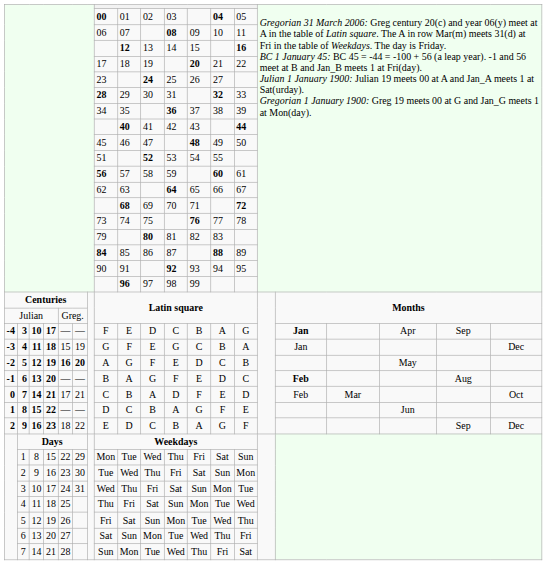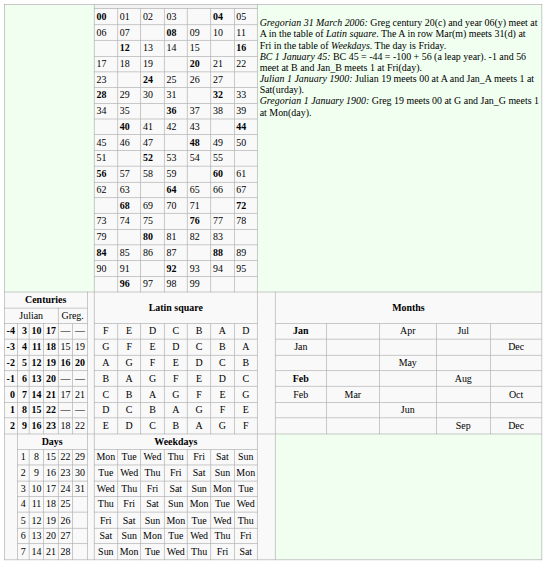(246, 331) G -> (246, 331) D
(463, 331) Sep -> (463, 331) Jul
(176, 347) G -> (176, 347) D
(176, 394) D -> (176, 394) G
(246, 394) D -> (246, 394) G
